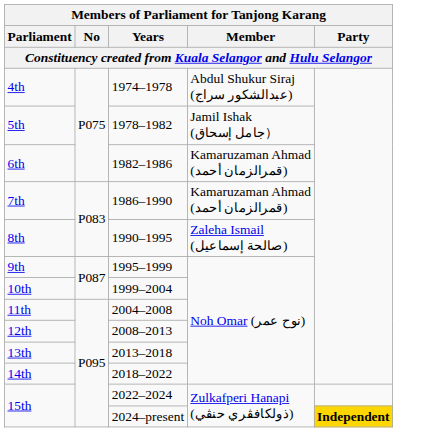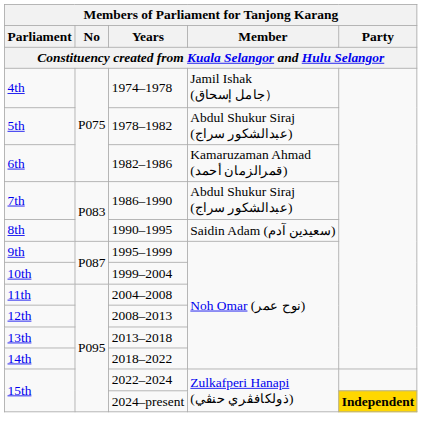(243, 87) Abdul Shukur Siraj (عبدالشكور سراج) -> (235, 87) Jamil Ishak (جامل إسحاق）
(235, 124) Jamil Ishak (جامل إسحاق） -> (243, 126) Abdul Shukur Siraj (عبدالشكور سراج)
(251, 200) Kamaruzaman Ahmad (قمرالزمان أحمد) -> (243, 200) Abdul Shukur Siraj (عبدالشكور سراج)
(239, 237) Zaleha Ismail (صالحة إسماعيل) -> (263, 230) Saidin Adam (سعيدين آدم)
